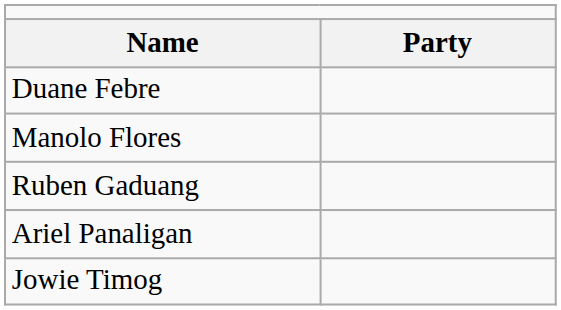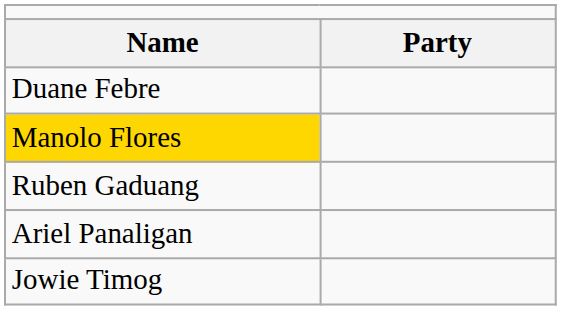(97, 137) no background -> (97, 137) gold background
